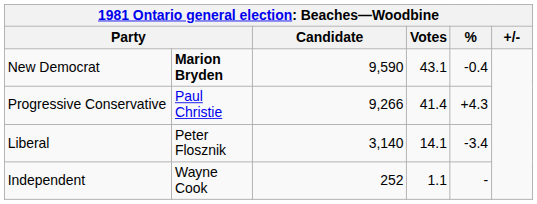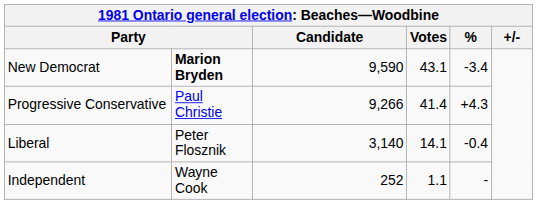(476, 67) -0.4 -> (476, 67) -3.4
(476, 142) -3.4 -> (476, 142) -0.4
